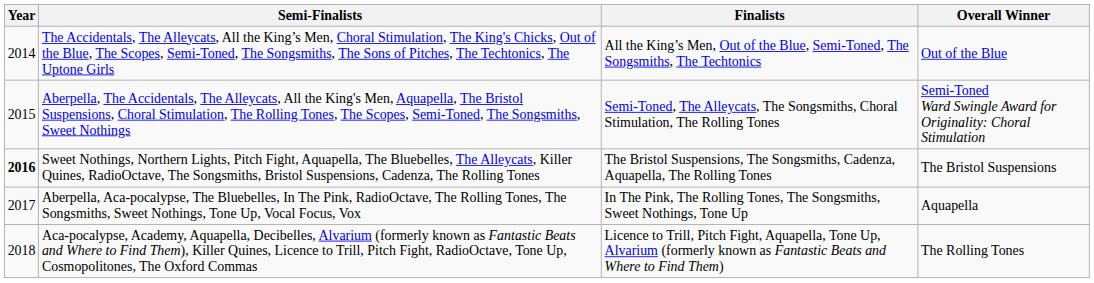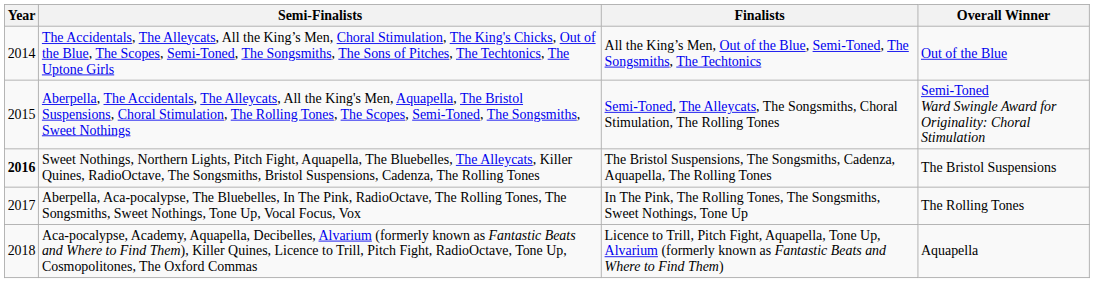(950, 205) Aquapella -> (973, 205) The Rolling Tones
(973, 251) The Rolling Tones -> (950, 251) Aquapella
